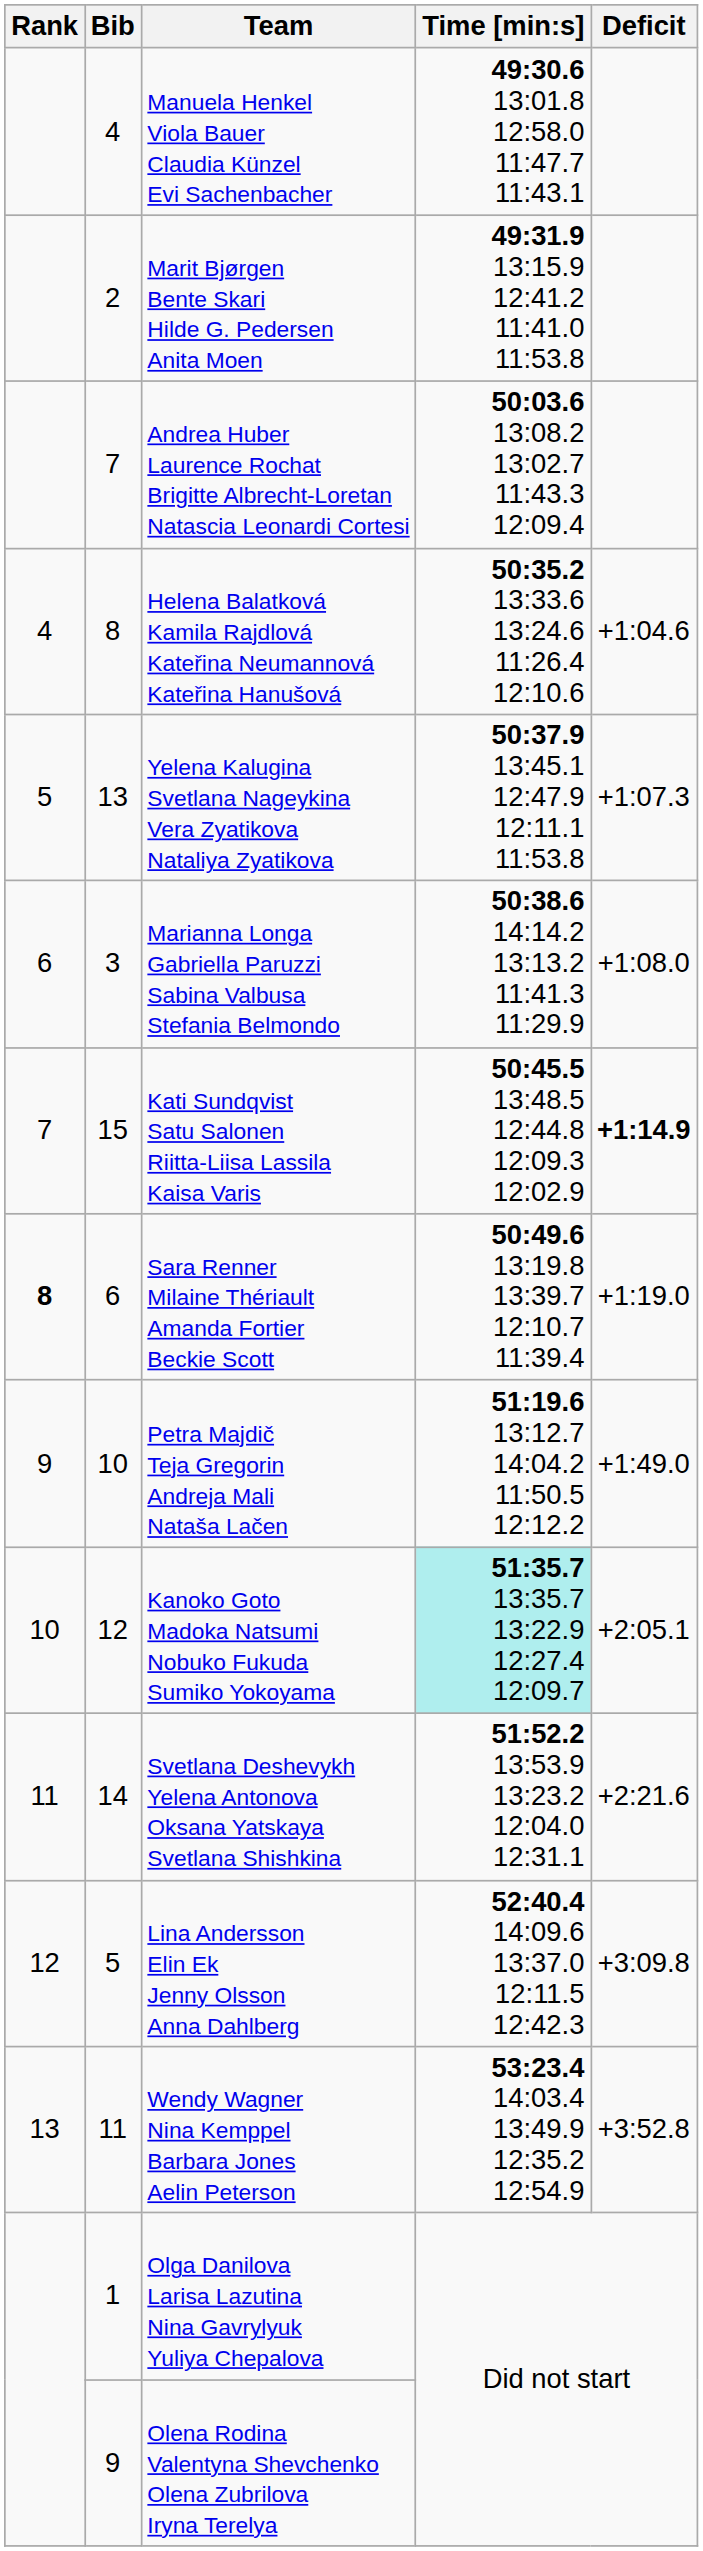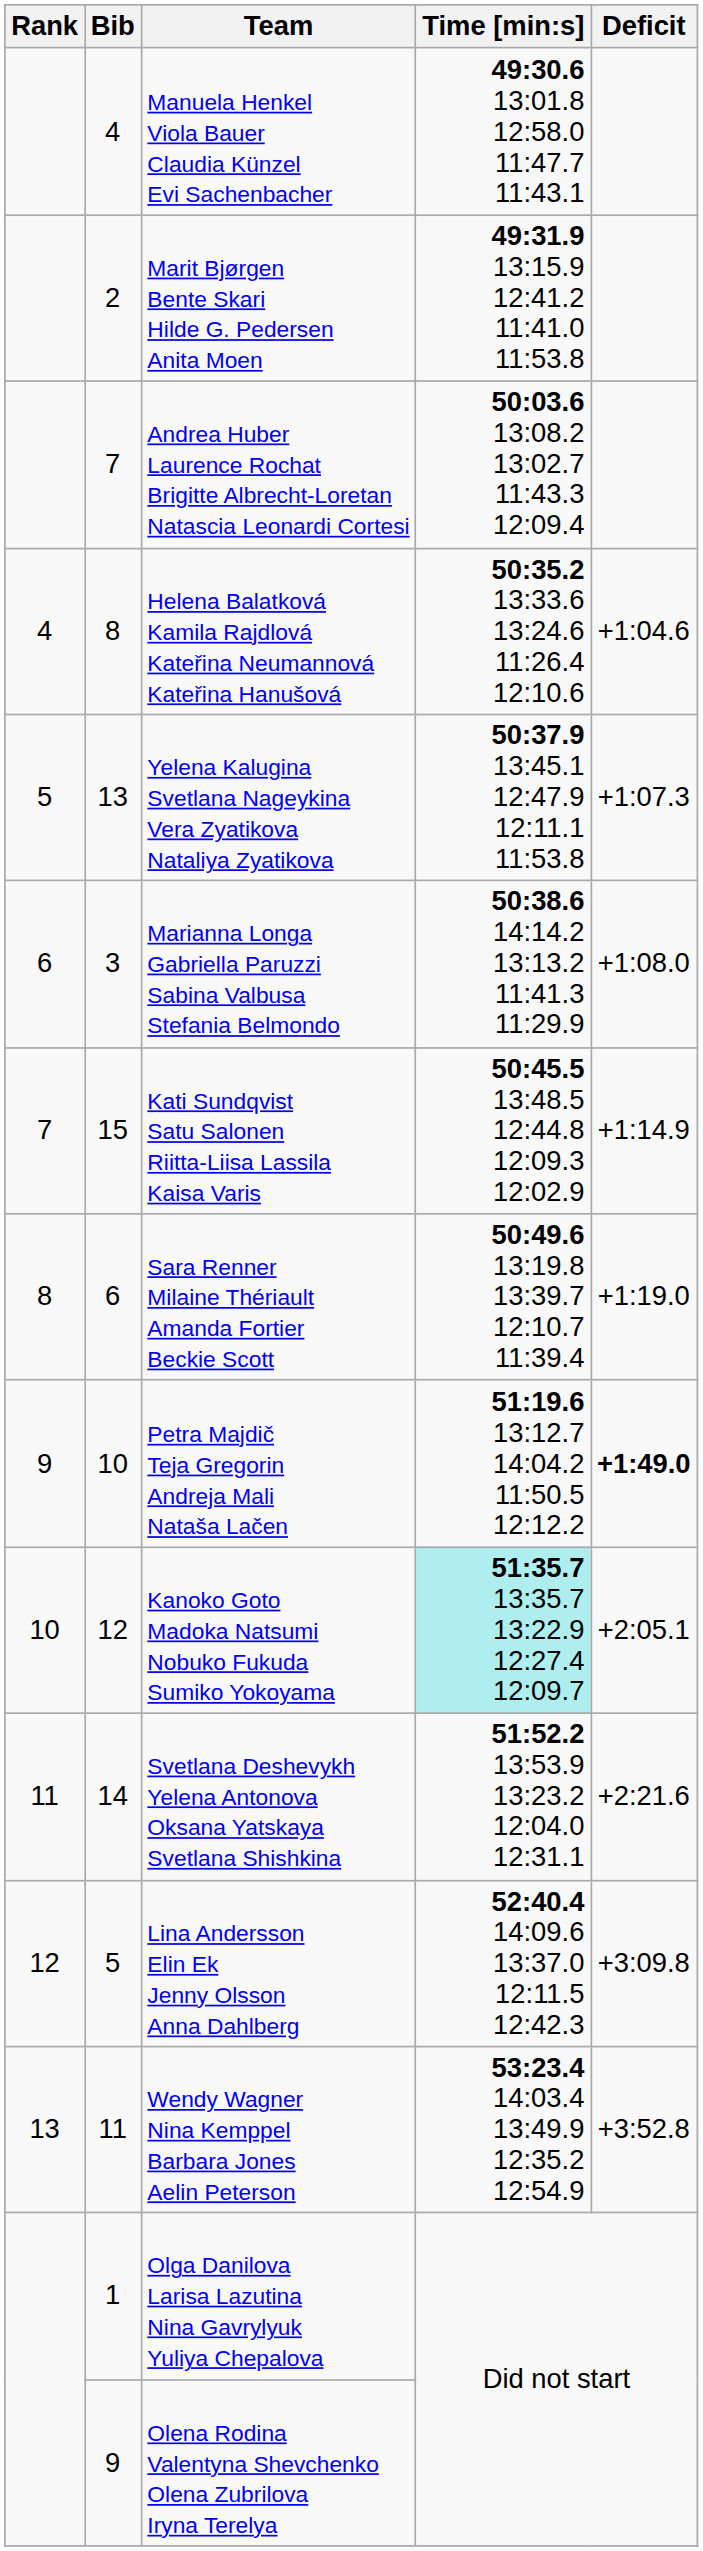(644, 1130) bold -> (644, 1130) normal
(45, 1296) bold -> (45, 1296) normal
(644, 1463) normal -> (644, 1463) bold
